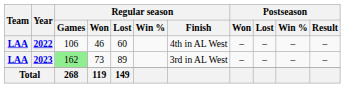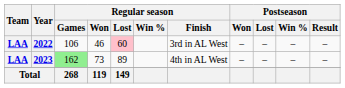(122, 44) no background -> (122, 44) pink background
(199, 44) 4th in AL West -> (199, 44) 3rd in AL West
(199, 59) 3rd in AL West -> (199, 59) 4th in AL West
